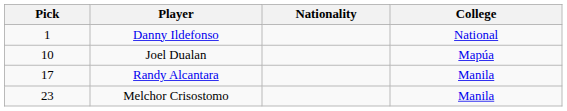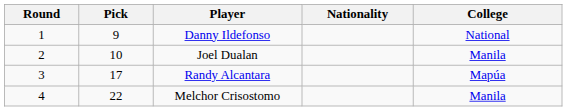+ column: (42, 14)
(47, 34) 1 -> (116, 34) 9
(476, 55) Mapúa -> (488, 55) Manila
(476, 75) Manila -> (488, 75) Mapúa
(47, 95) 23 -> (116, 95) 22
